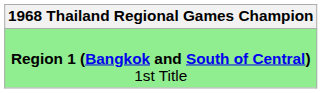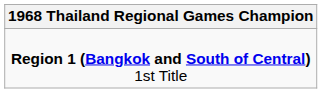(161, 66) lightgreen background -> (161, 66) no background
